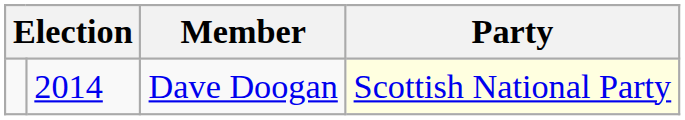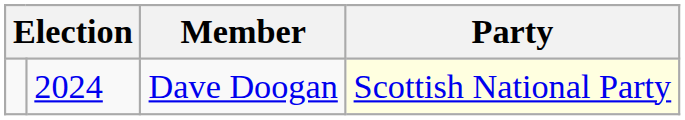(69, 85) 2014 -> (69, 85) 2024
